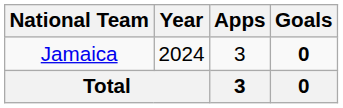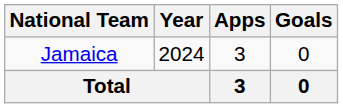(304, 53) bold -> (304, 53) normal
